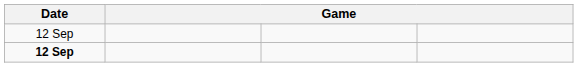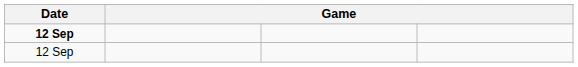(55, 34) normal -> (55, 34) bold
(55, 52) bold -> (55, 52) normal
